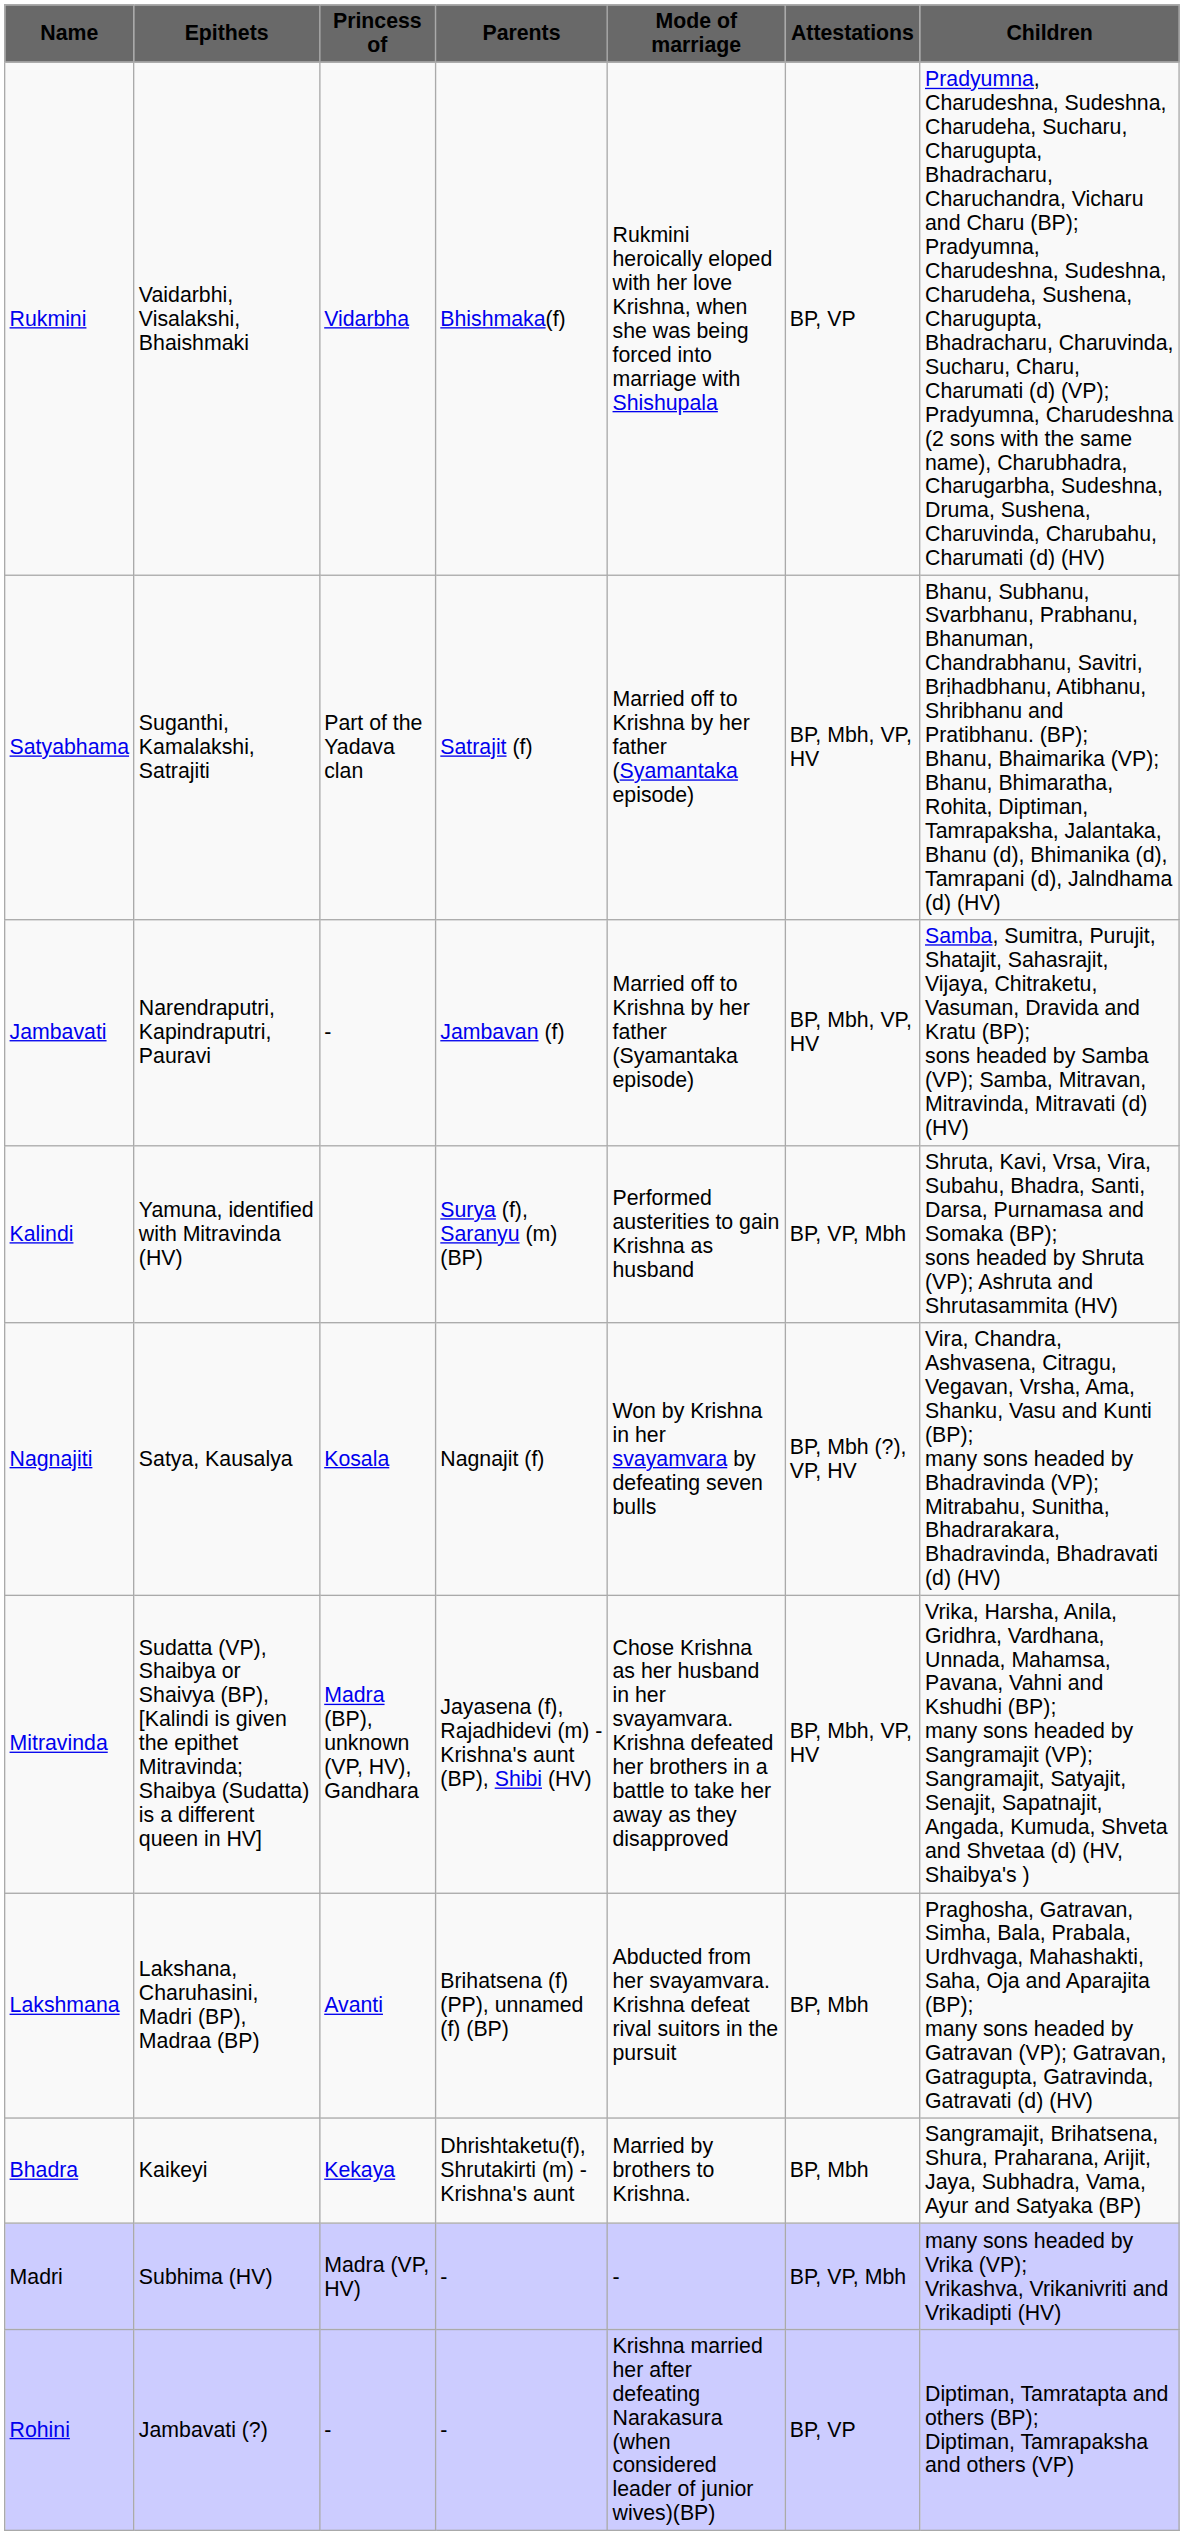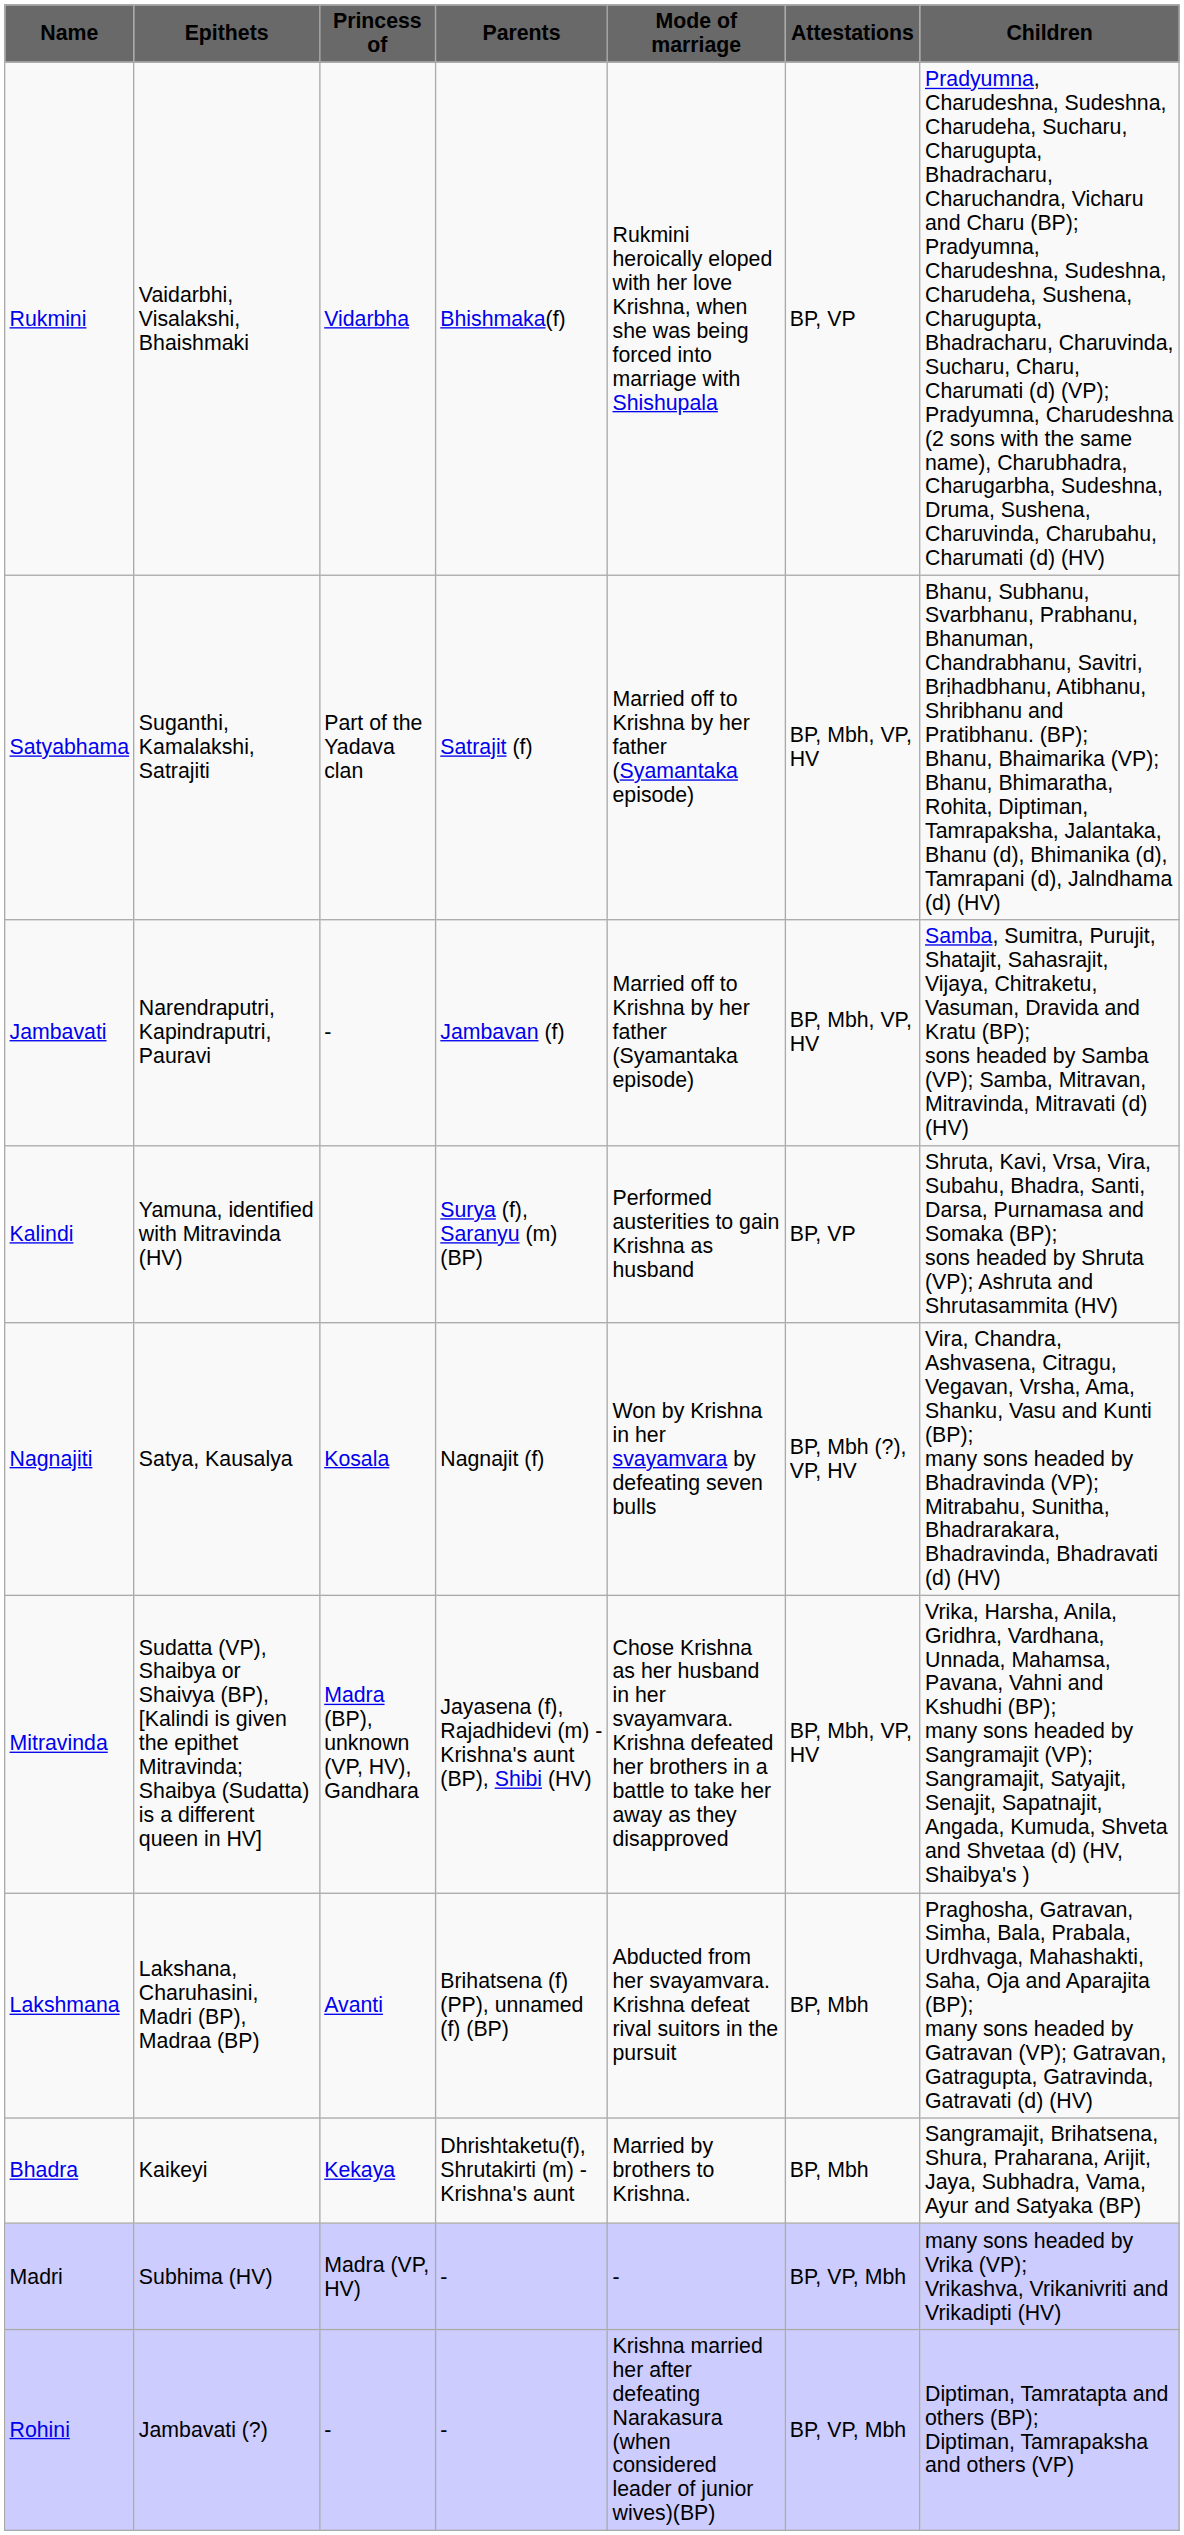(848, 1233) BP, VP, Mbh -> (823, 1233) BP, VP
(823, 2429) BP, VP -> (848, 2429) BP, VP, Mbh
